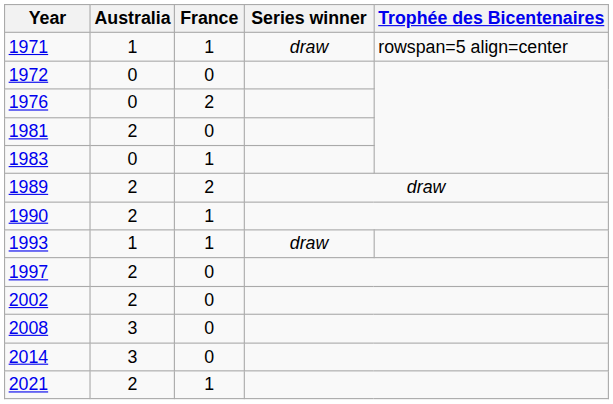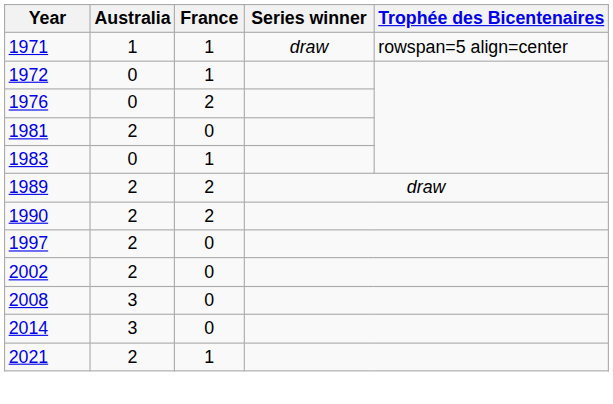(209, 74) 0 -> (209, 74) 1
(209, 215) 1 -> (209, 215) 2
- row: (28, 243)
